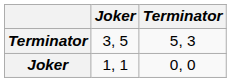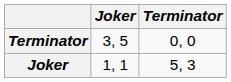(183, 41) 5, 3 -> (183, 41) 0, 0
(183, 65) 0, 0 -> (183, 65) 5, 3
